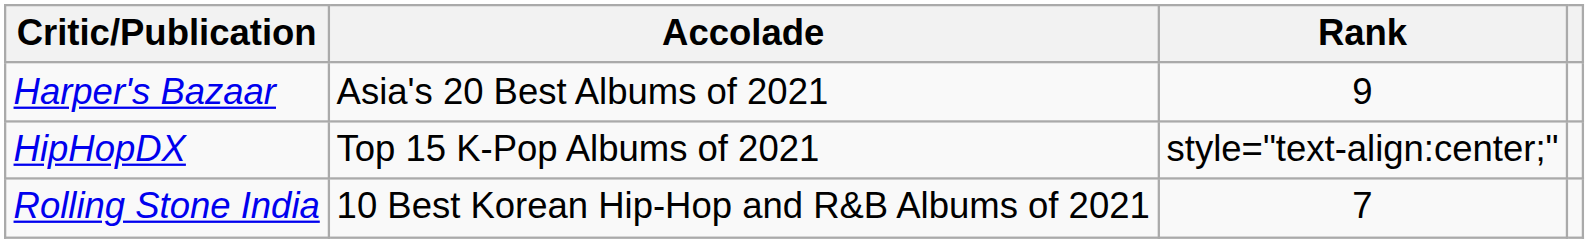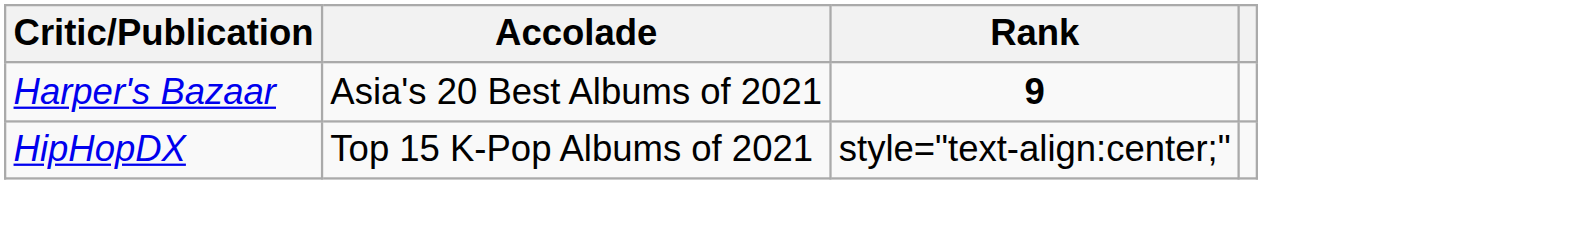(1363, 91) normal -> (1035, 91) bold
- row: (167, 206)
